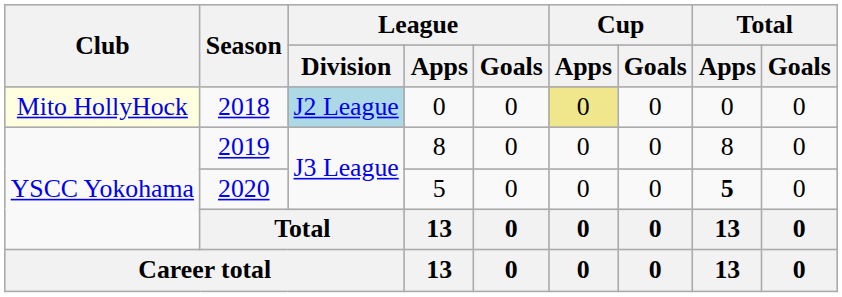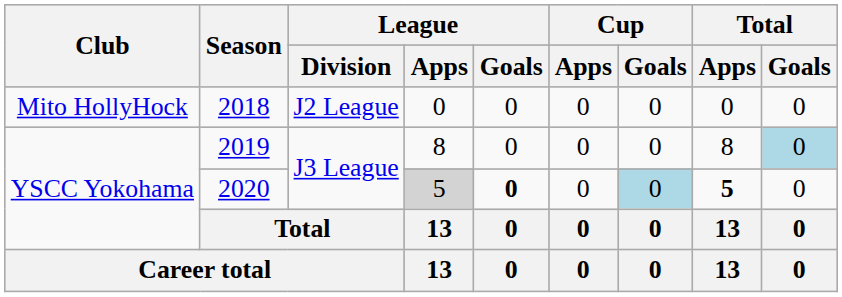(102, 106) lightyellow background -> (102, 106) no background
(346, 106) lightblue background -> (346, 106) no background
(583, 106) khaki background -> (583, 106) no background
(799, 147) no background -> (799, 147) lightblue background
(439, 188) no background -> (439, 188) lightgrey background
(511, 188) normal -> (511, 188) bold
(655, 188) no background -> (655, 188) lightblue background
